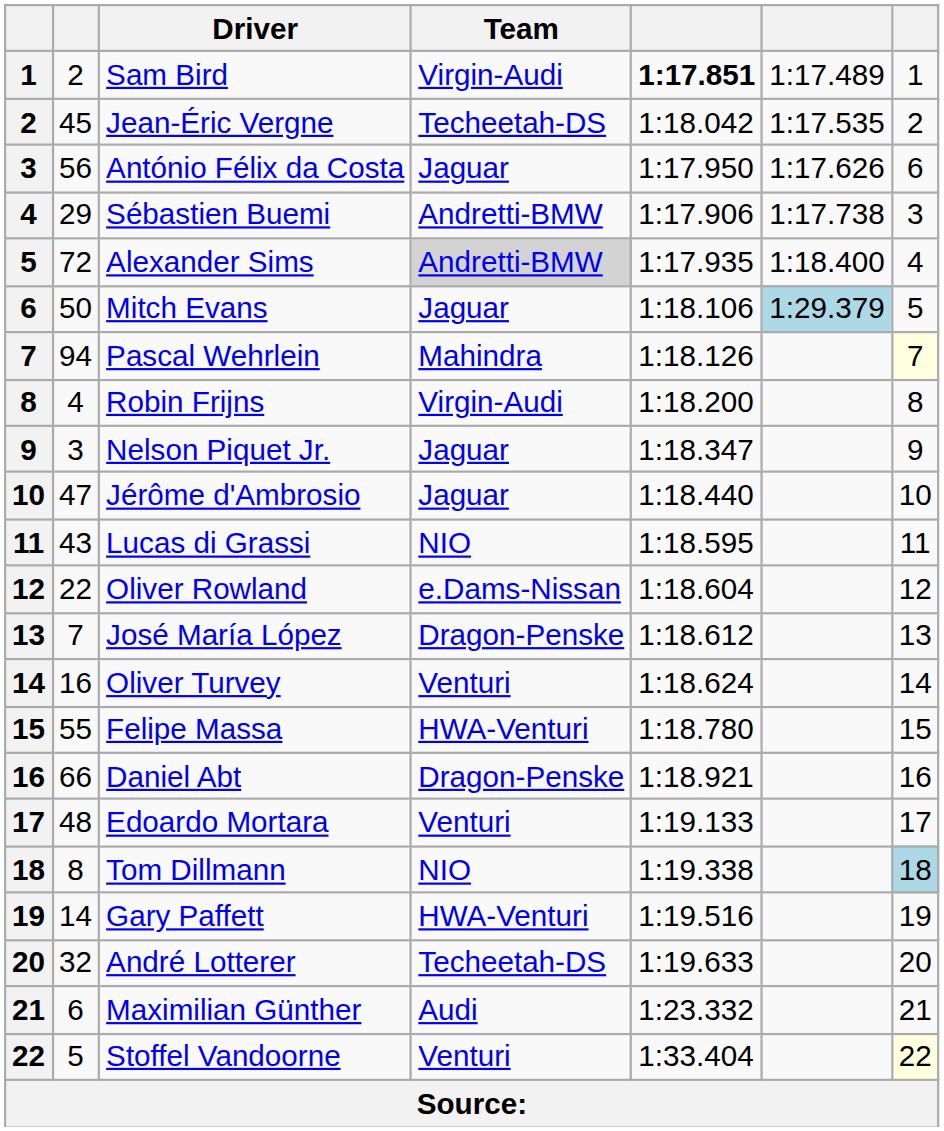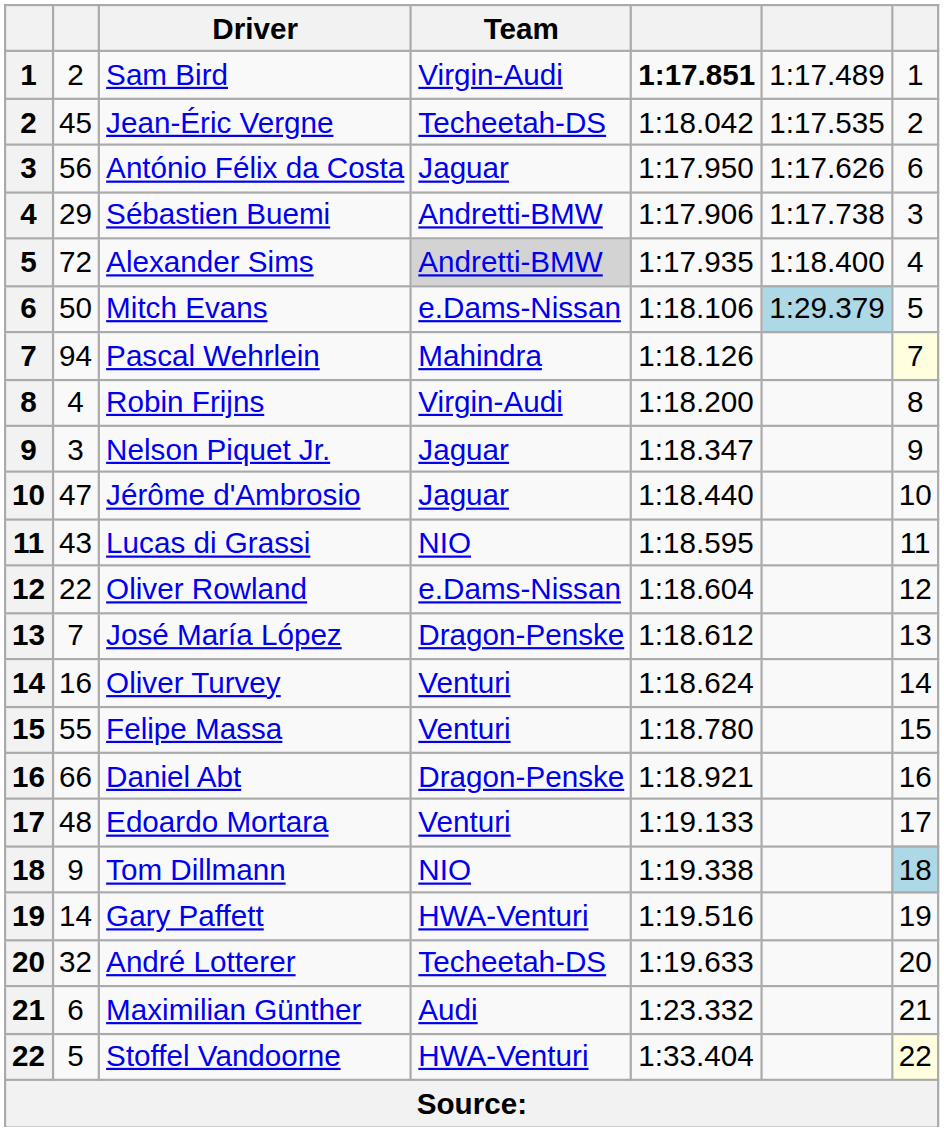(464, 308) Jaguar -> (520, 308) e.Dams-Nissan
(503, 729) HWA-Venturi -> (464, 729) Venturi
(76, 869) 8 -> (76, 869) 9
(464, 1056) Venturi -> (503, 1056) HWA-Venturi
